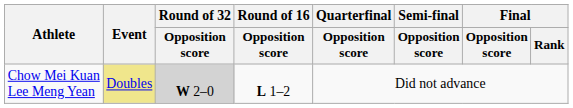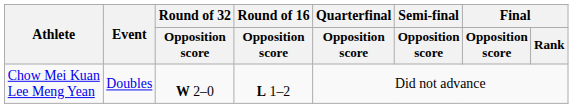(129, 84) khaki background -> (129, 84) no background
(195, 92) lightgrey background -> (195, 92) no background
